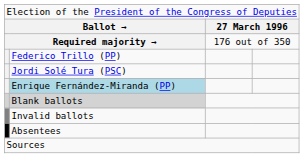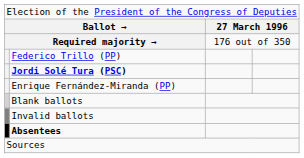(69, 71) normal -> (69, 71) bold
(94, 86) lightblue background -> (94, 86) no background
(47, 101) lightgrey background -> (47, 101) no background
(36, 130) normal -> (36, 130) bold
